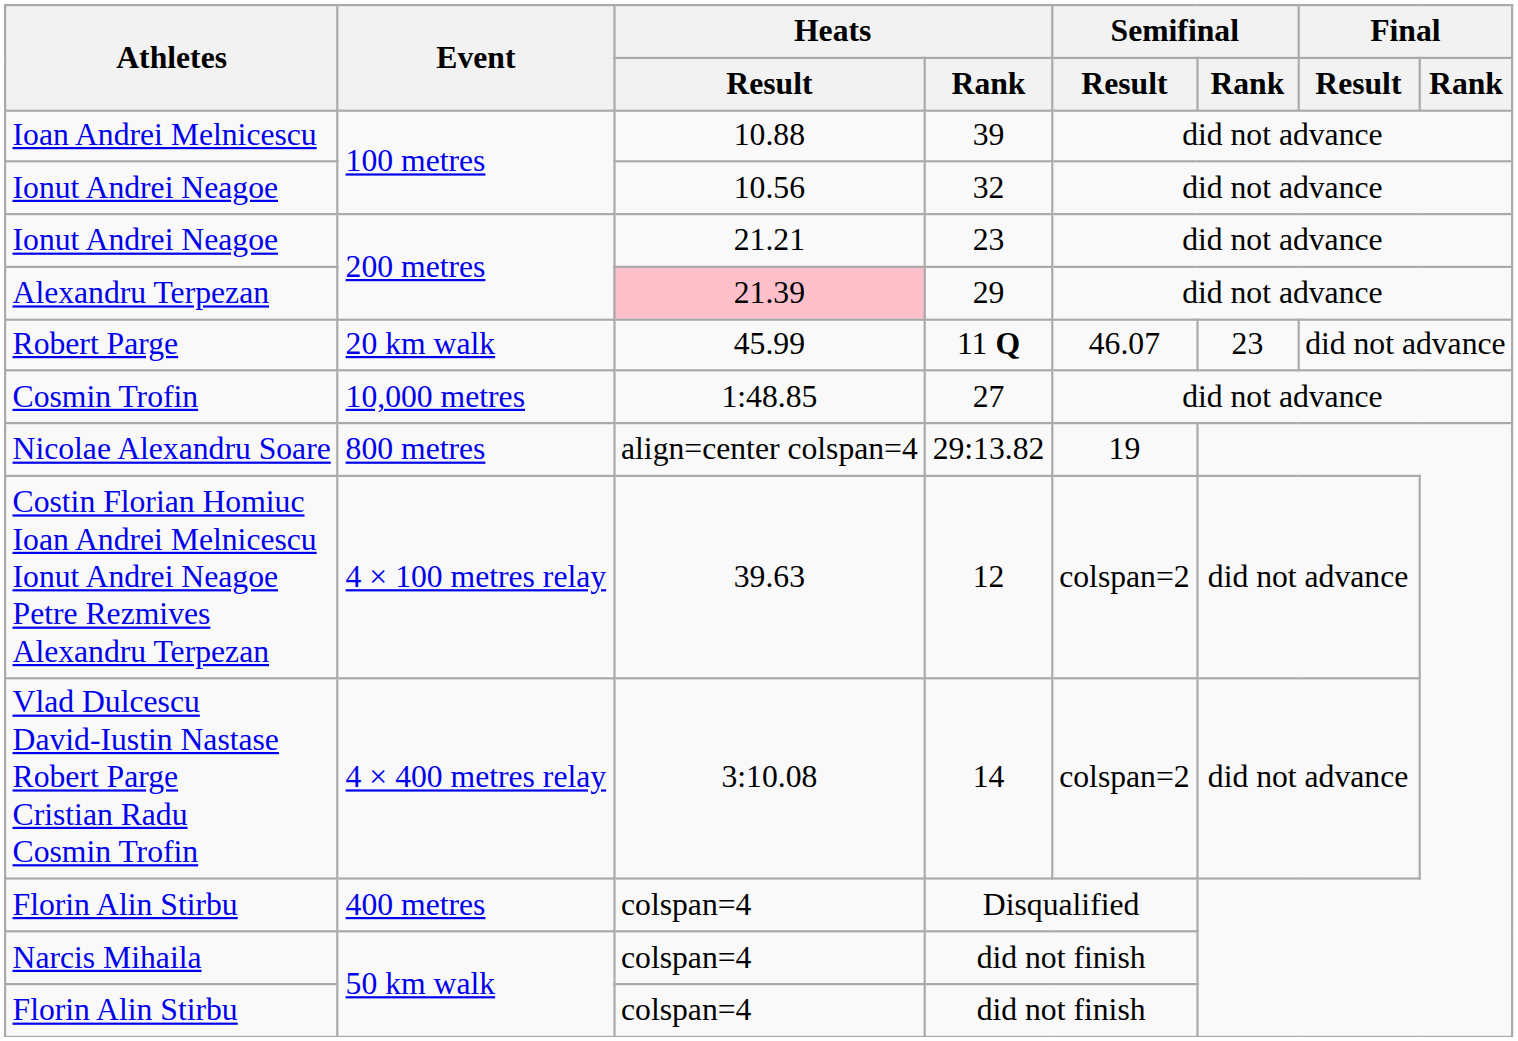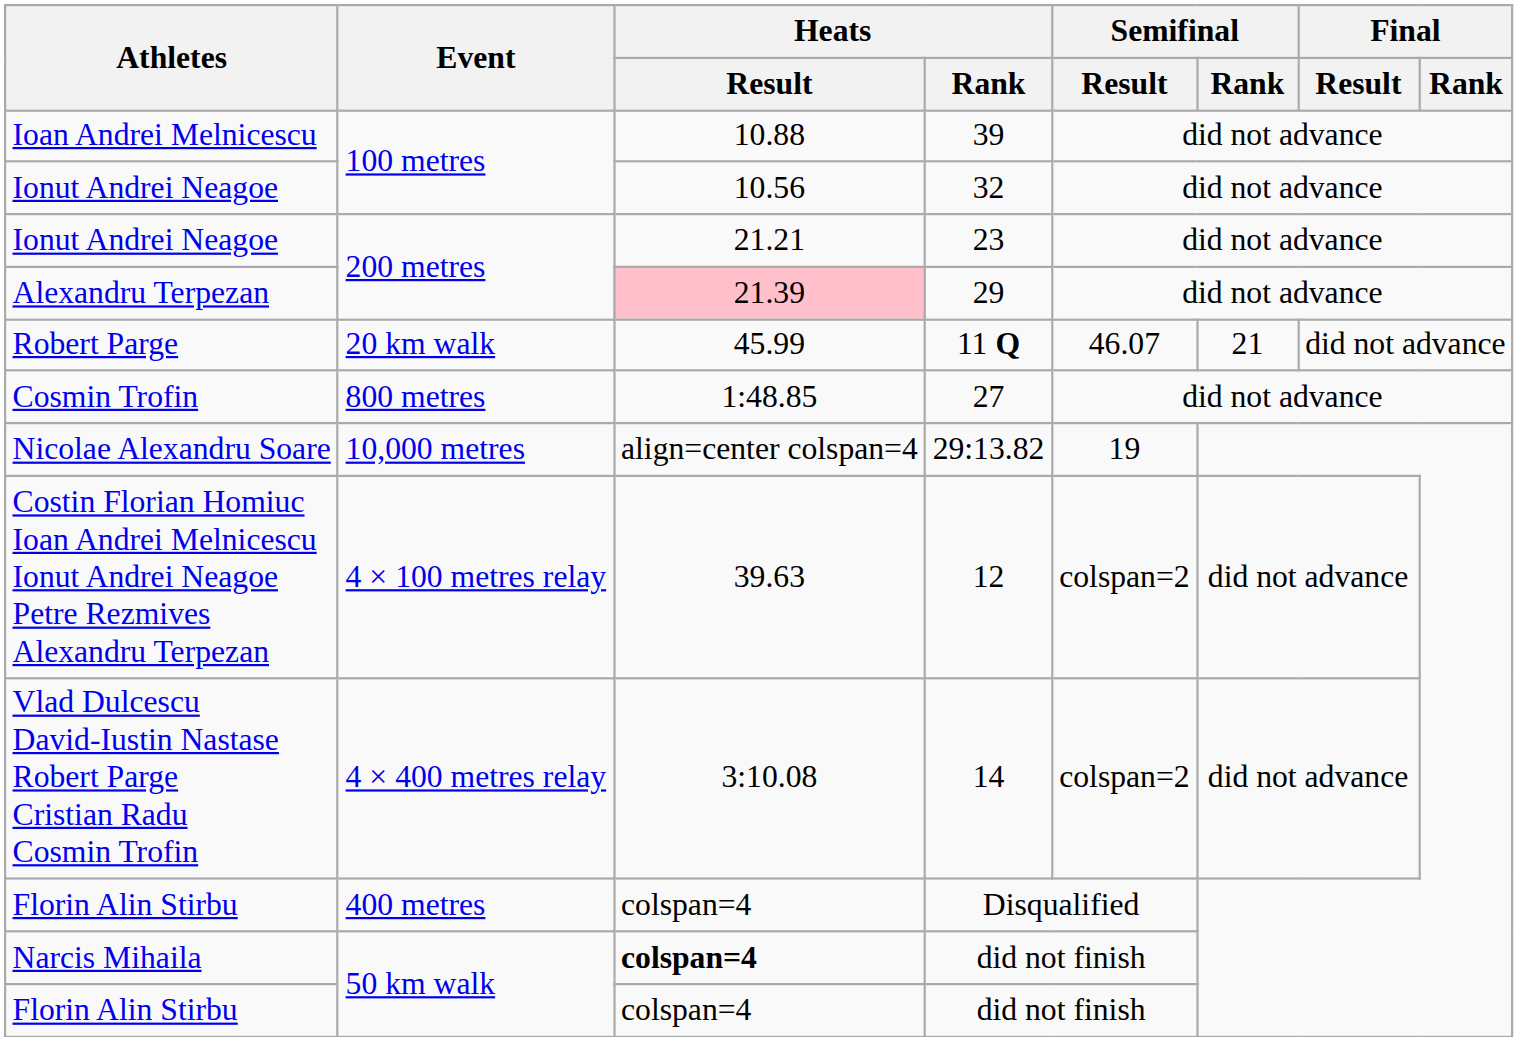(1247, 344) 23 -> (1247, 344) 21
(435, 396) 10,000 metres -> (416, 396) 800 metres
(416, 449) 800 metres -> (435, 449) 10,000 metres
(686, 957) normal -> (689, 957) bold
